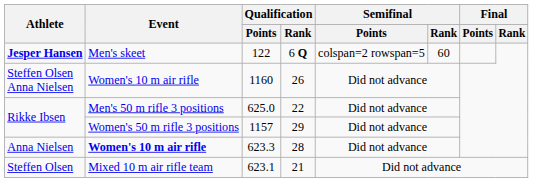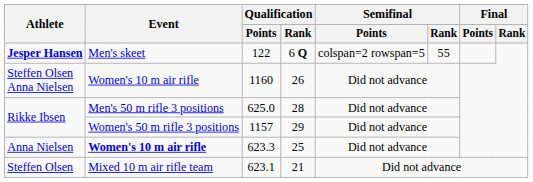(444, 53) 60 -> (444, 53) 55
(298, 107) 22 -> (298, 107) 28
(298, 147) 28 -> (298, 147) 25
